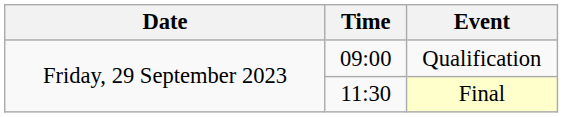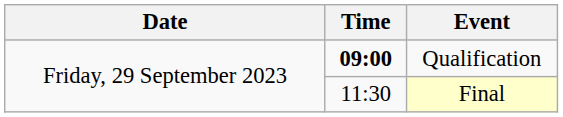(366, 58) normal -> (366, 58) bold
